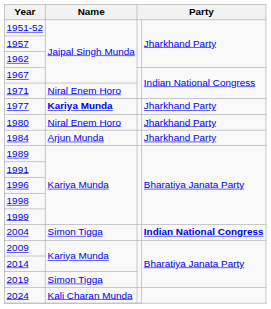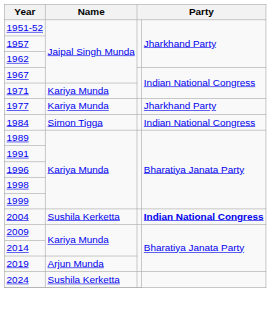(84, 91) Niral Enem Horo -> (78, 91) Kariya Munda
(80, 106) bold -> (78, 106) normal
- row: (18, 122)
(76, 138) Arjun Munda -> (75, 122) Simon Tigga
(180, 138) Jharkhand Party -> (200, 122) Indian National Congress
(75, 232) Simon Tigga -> (84, 216) Sushila Kerketta
(75, 279) Simon Tigga -> (76, 264) Arjun Munda
(90, 295) Kali Charan Munda -> (84, 279) Sushila Kerketta
